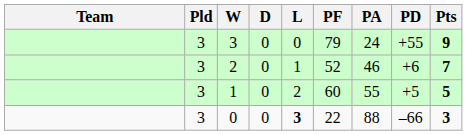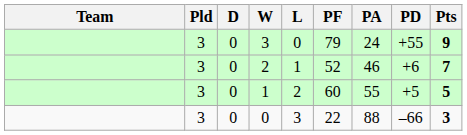columns swapped: (233, 17) <-> (265, 17)
(297, 117) bold -> (297, 117) normal
